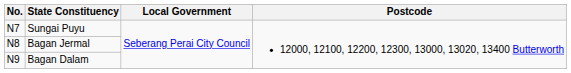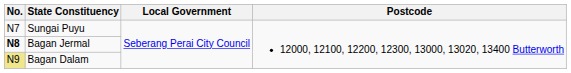(13, 44) normal -> (13, 44) bold
(13, 60) no background -> (13, 60) khaki background
